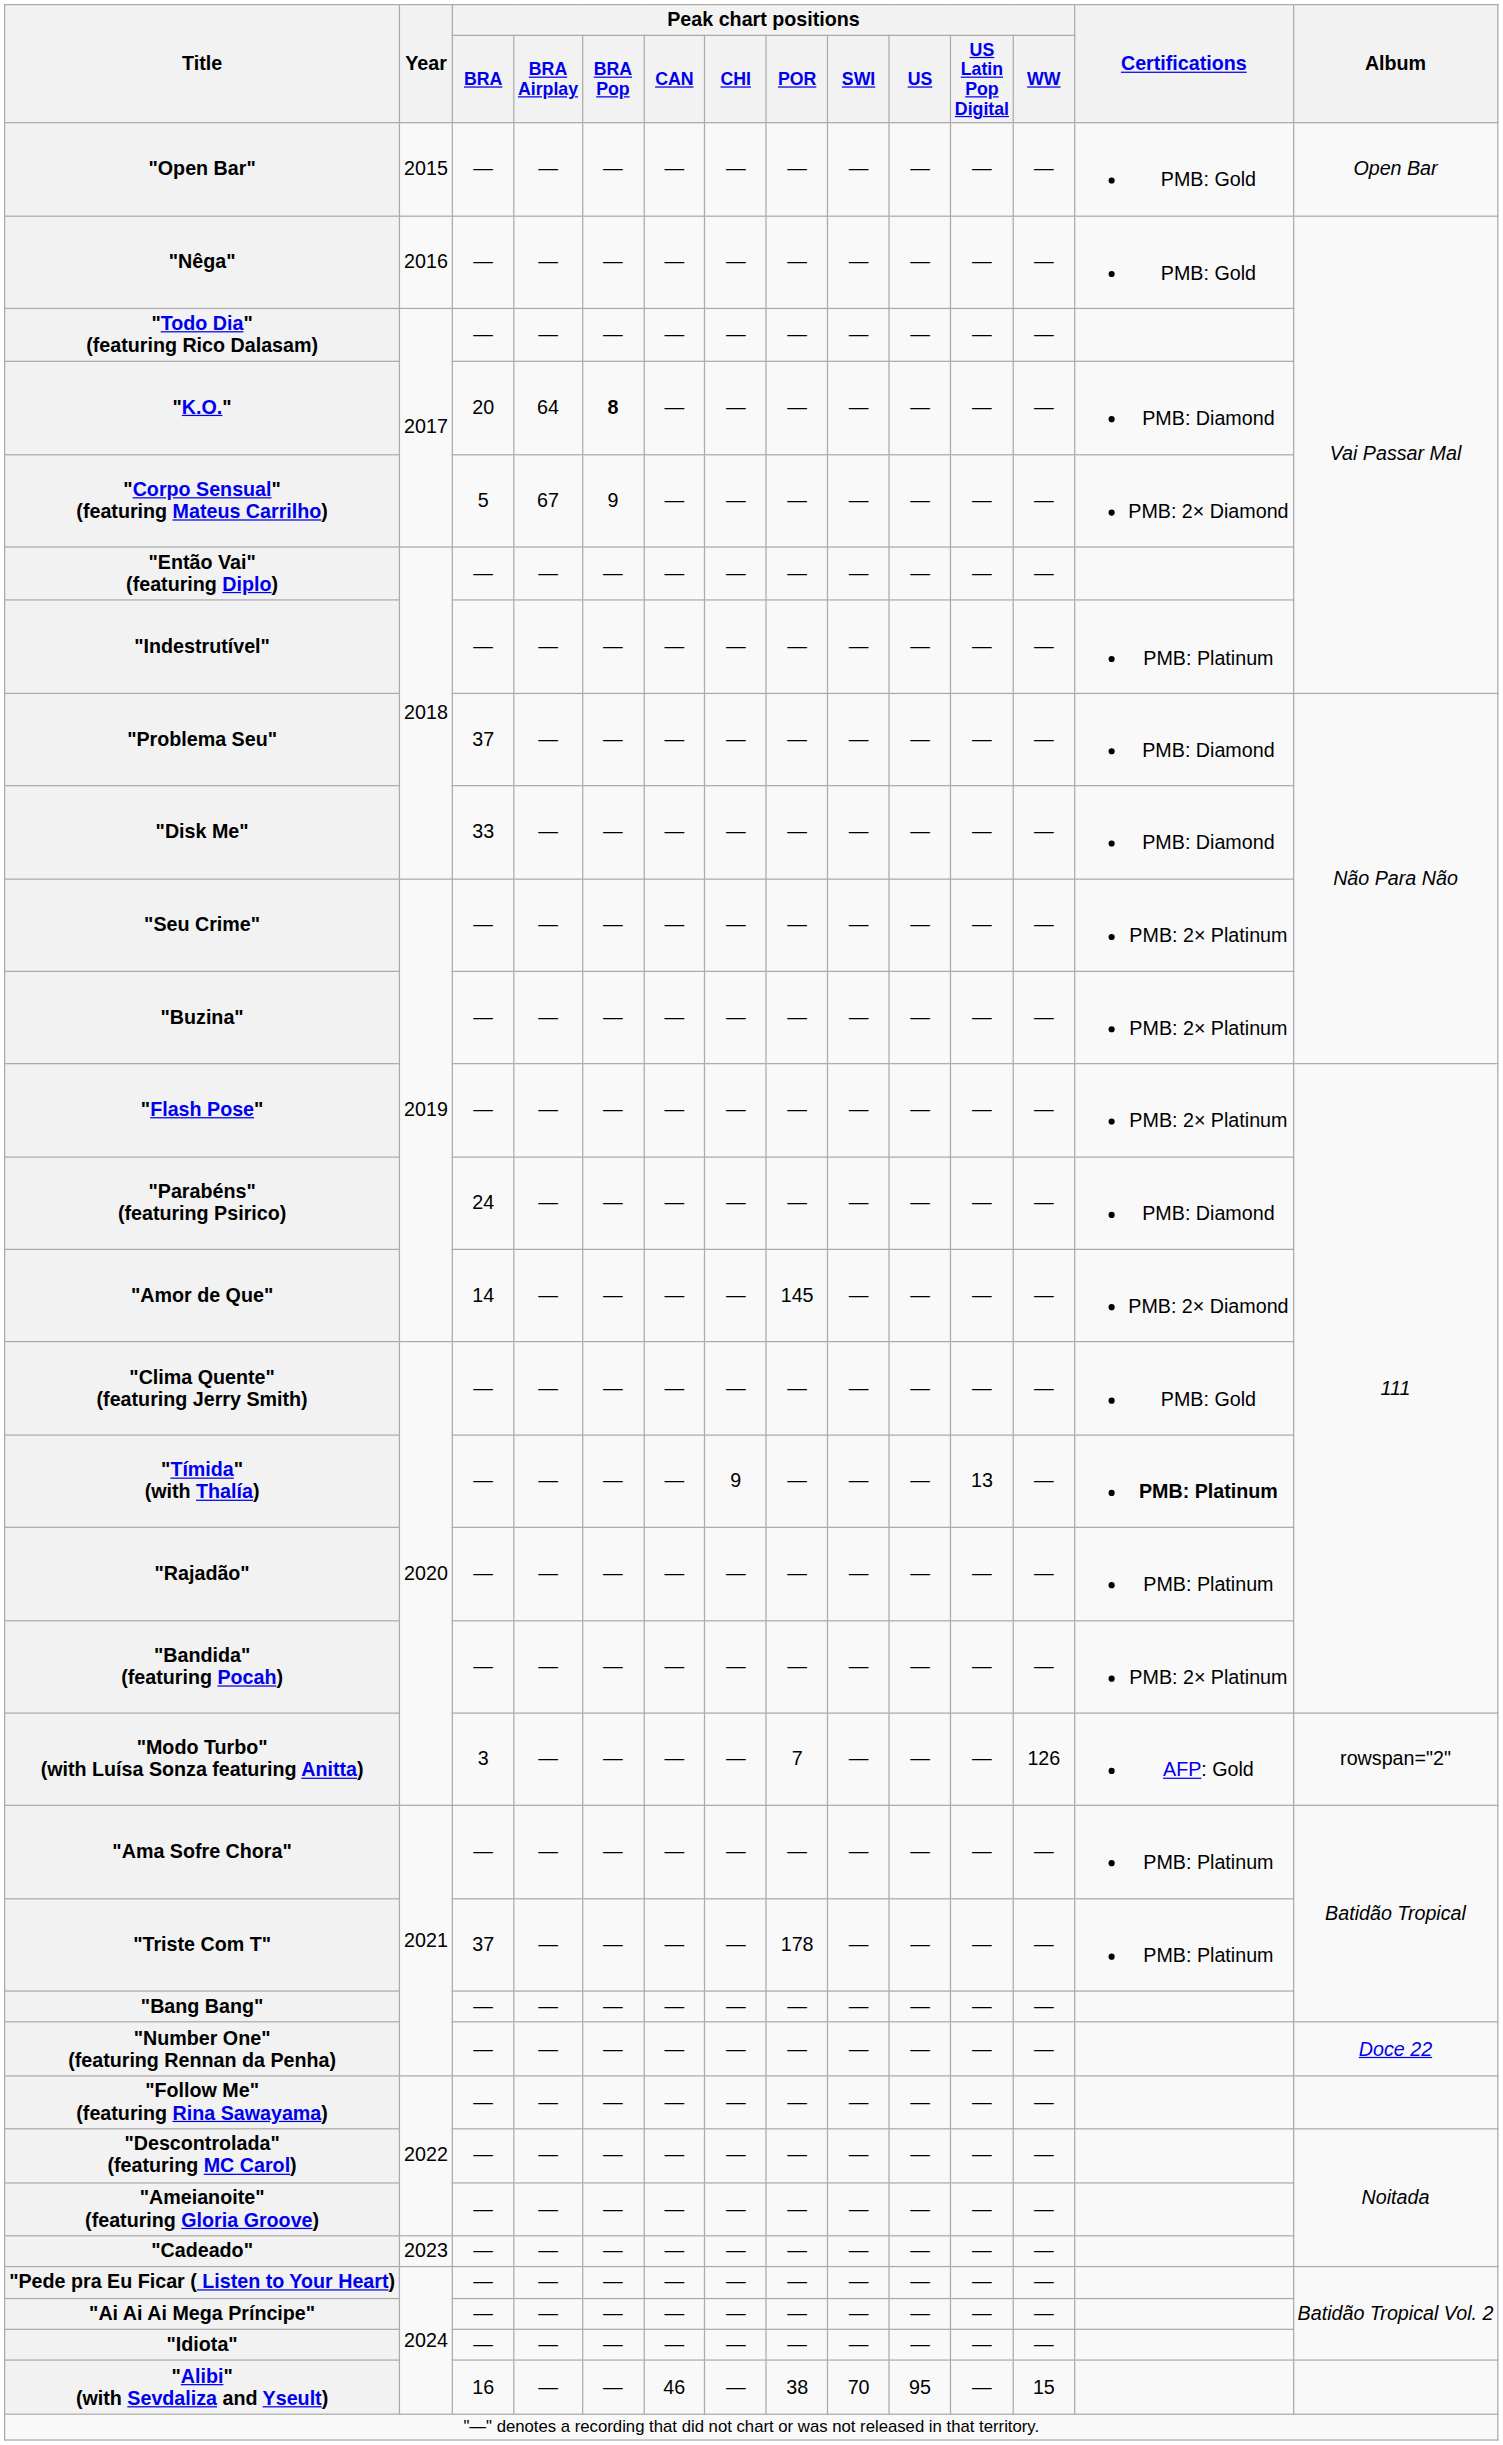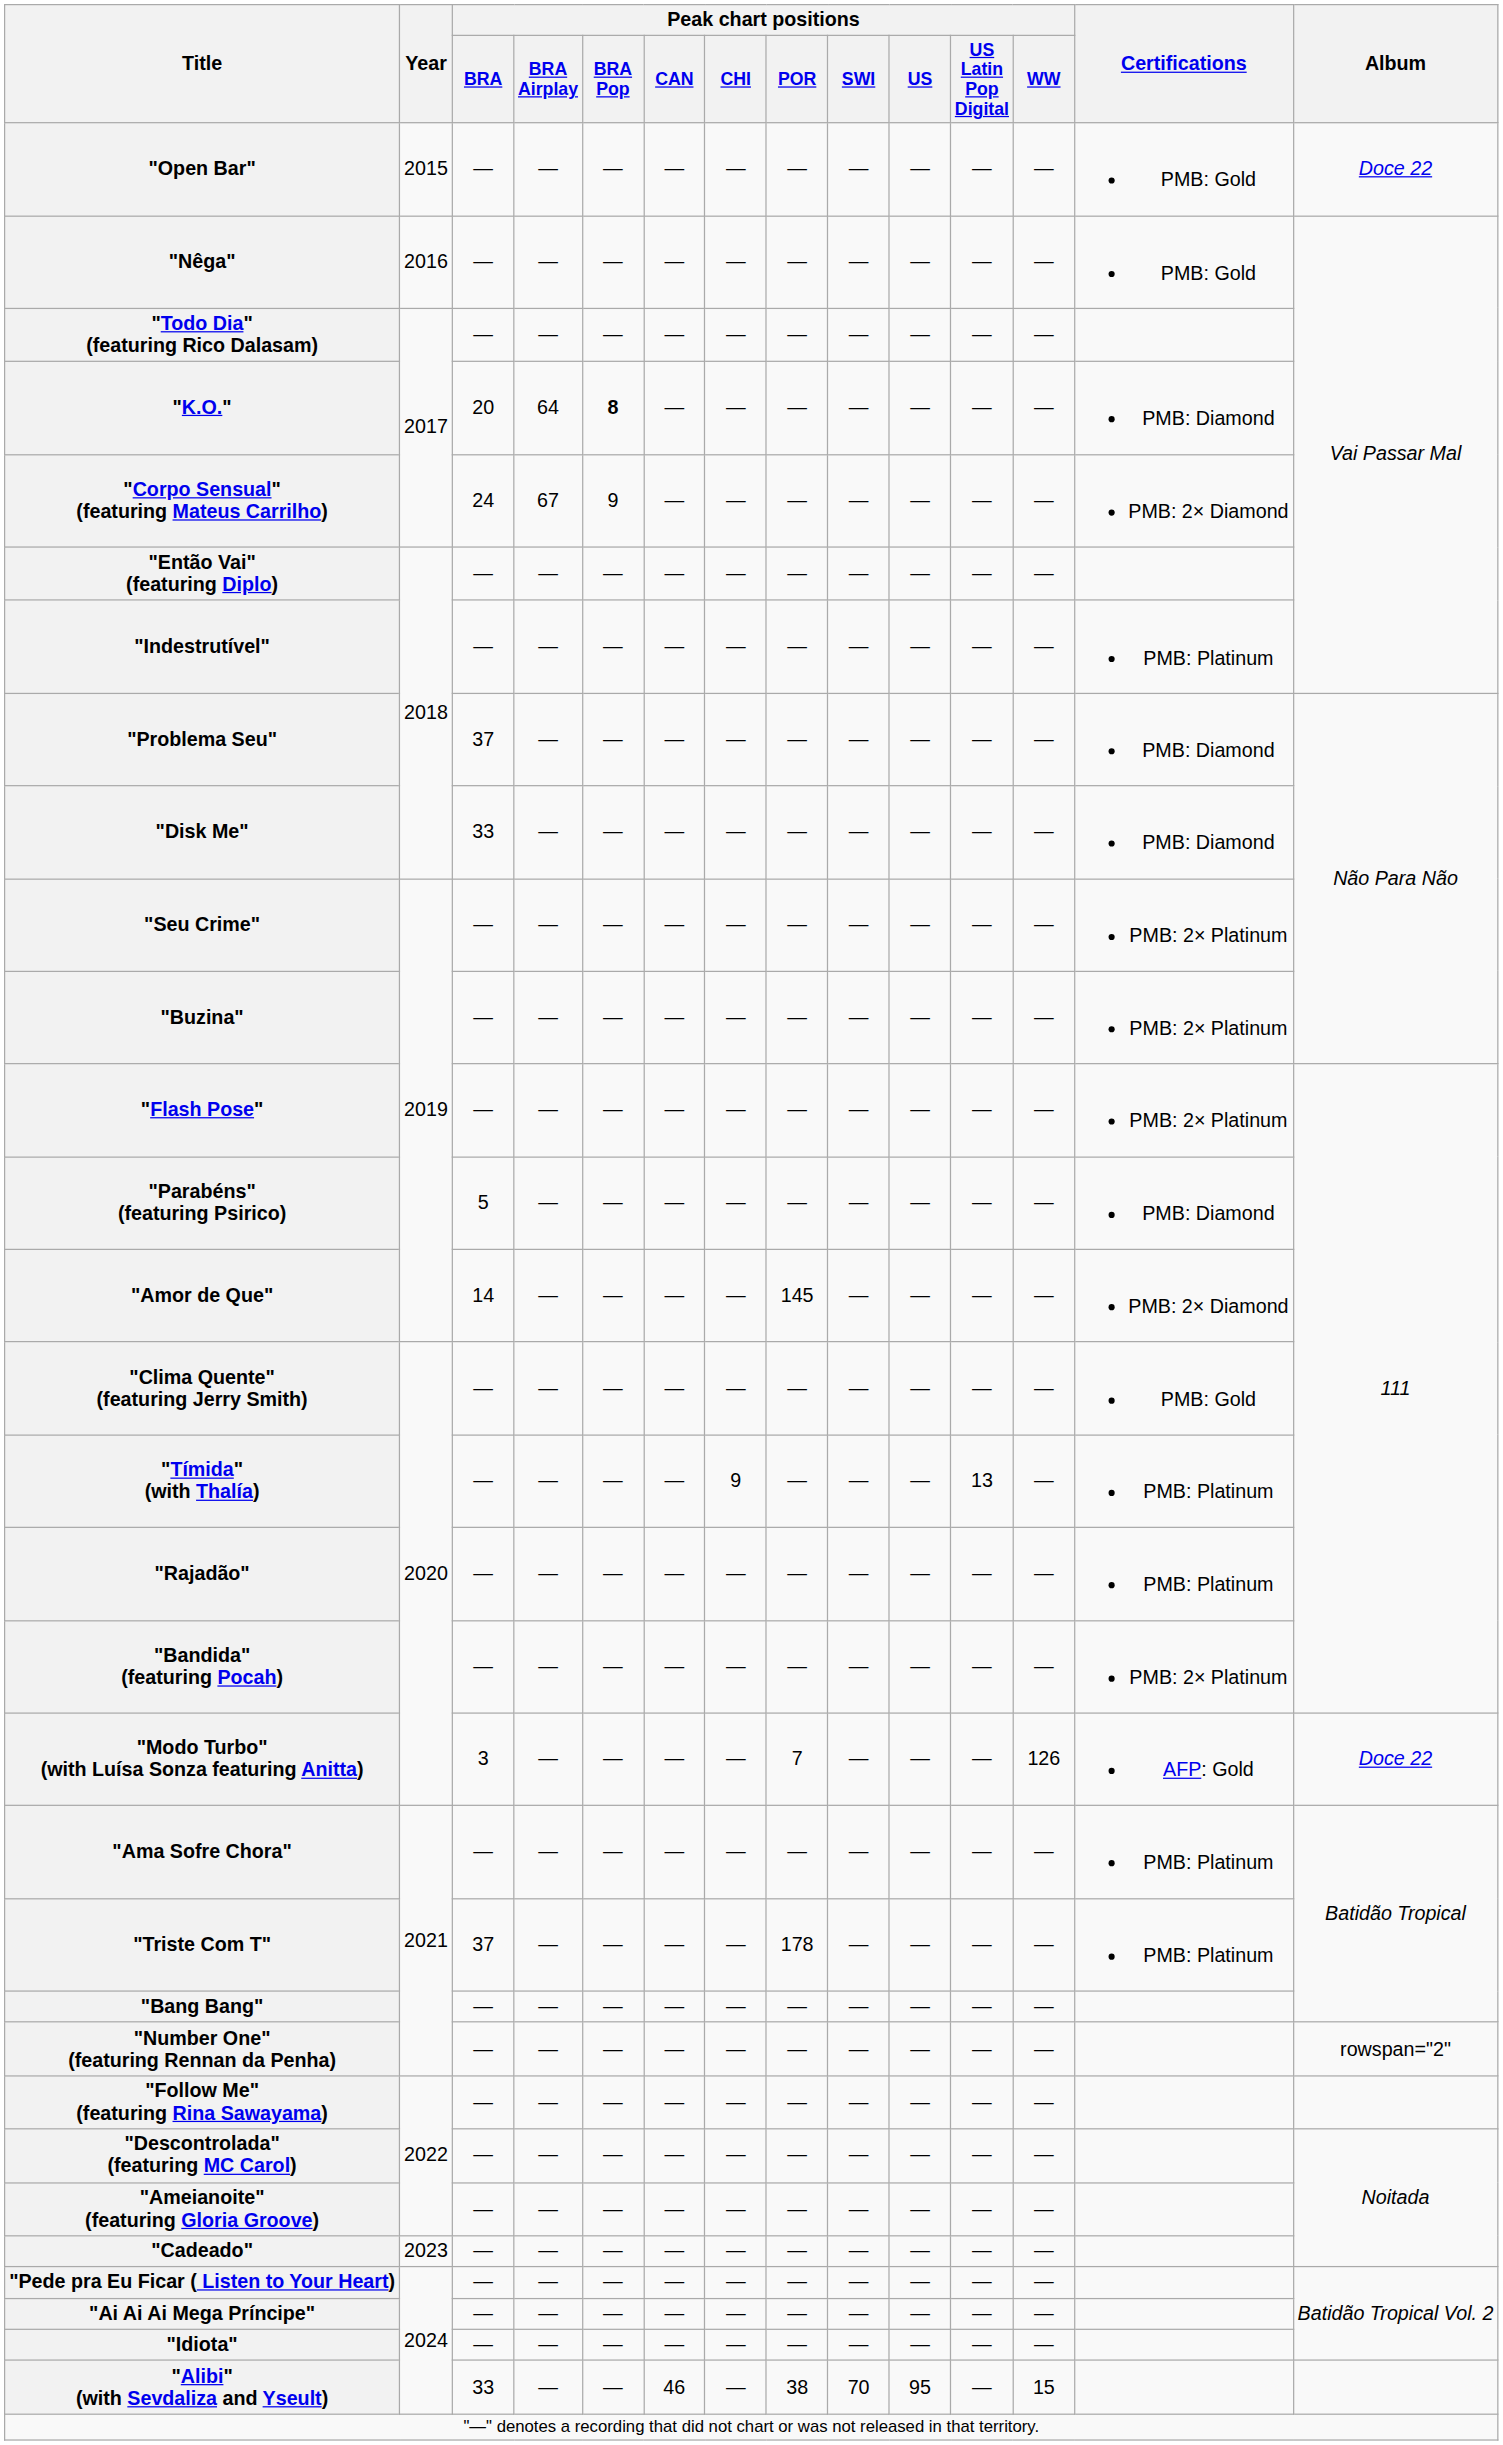(1396, 169) Open Bar -> (1395, 169) Doce 22
(483, 500) 5 -> (483, 500) 24
(483, 1202) 24 -> (483, 1202) 5
(1184, 1492) bold -> (1184, 1492) normal
(1396, 1759) rowspan="2" -> (1395, 1759) Doce 22
(1395, 2048) Doce 22 -> (1396, 2048) rowspan="2"
(483, 2387) 16 -> (483, 2387) 33
